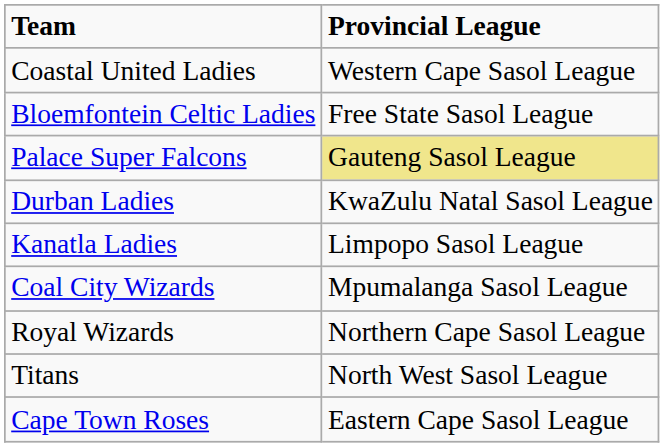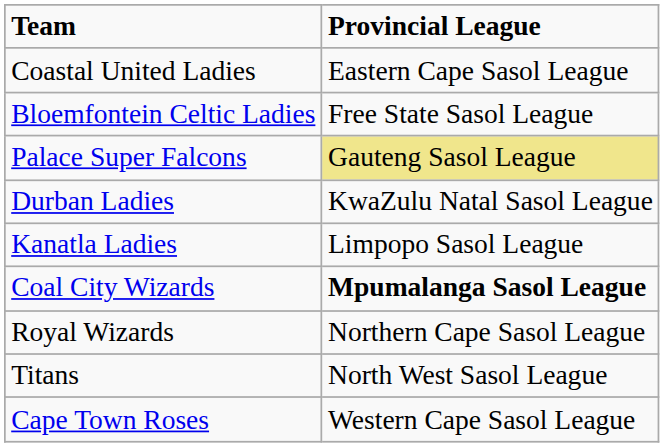(482, 69) Western Cape Sasol League -> (478, 69) Eastern Cape Sasol League
(478, 288) normal -> (487, 288) bold
(478, 419) Eastern Cape Sasol League -> (482, 419) Western Cape Sasol League
